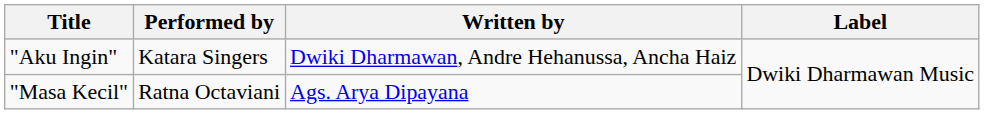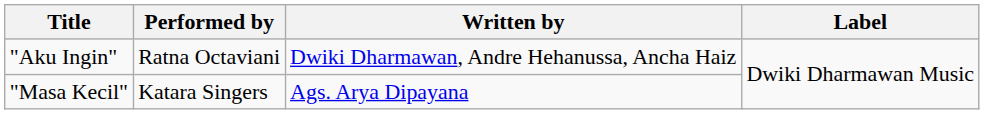(203, 56) Katara Singers -> (209, 56) Ratna Octaviani
(209, 91) Ratna Octaviani -> (203, 91) Katara Singers
